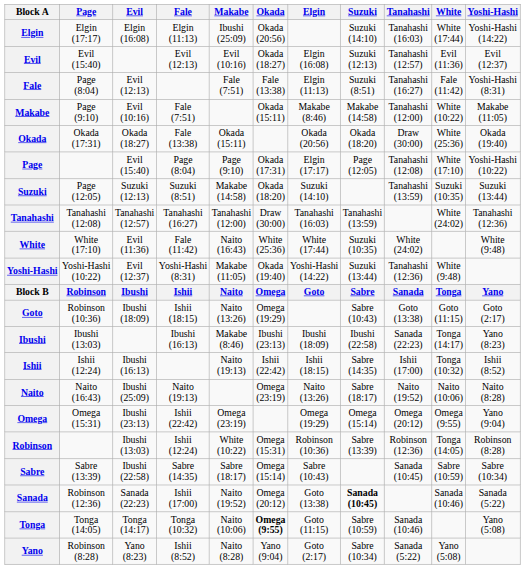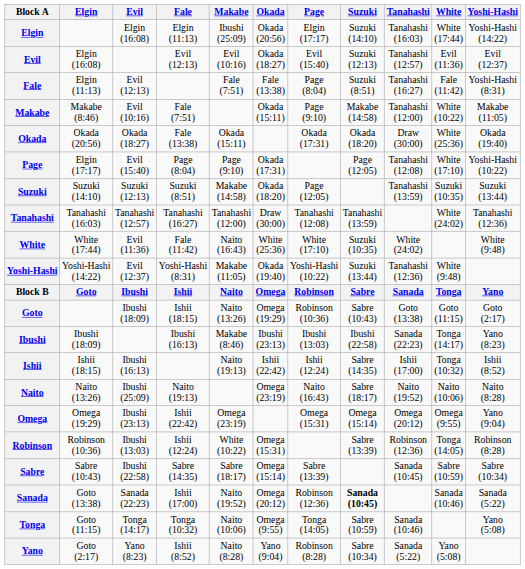columns swapped: (314, 12) <-> (86, 12)
(271, 524) bold -> (271, 524) normal
